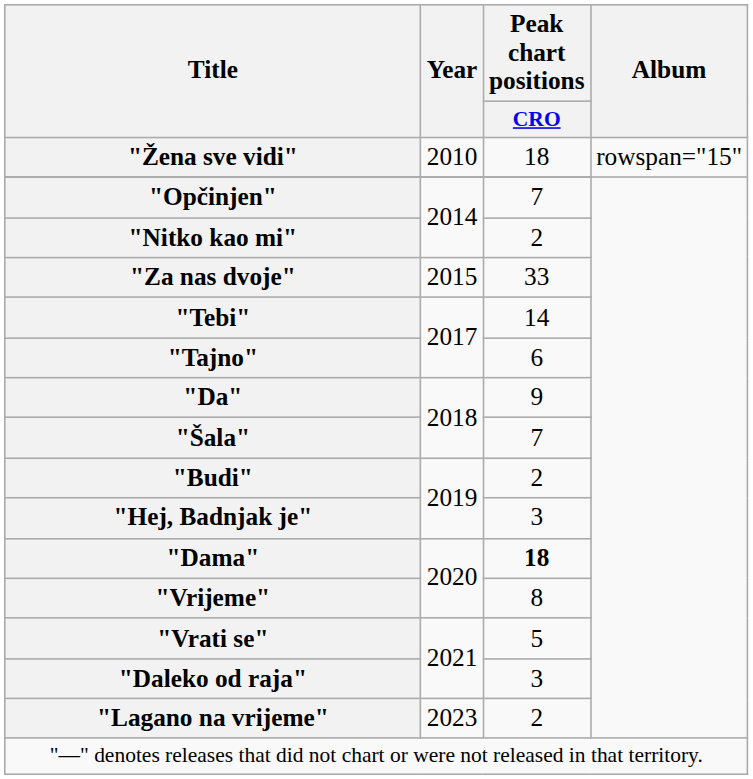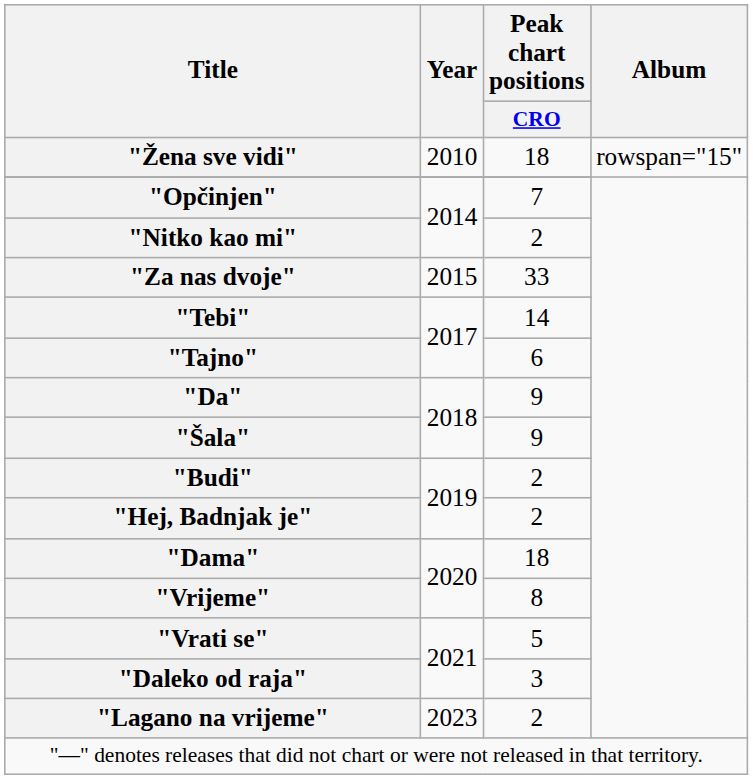(537, 437) 7 -> (537, 437) 9
(537, 517) 3 -> (537, 517) 2
(537, 557) bold -> (537, 557) normal
